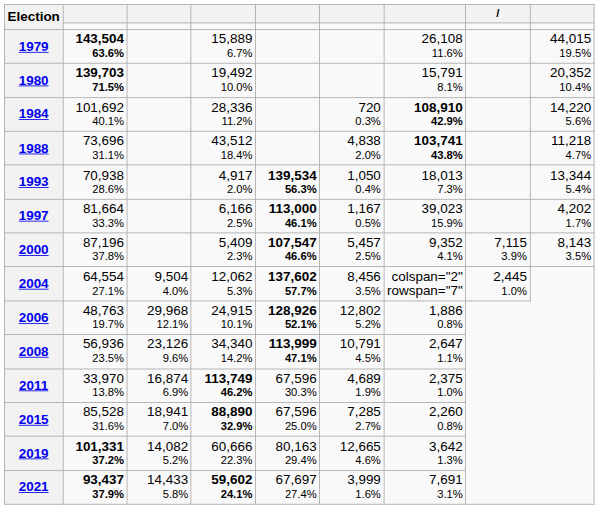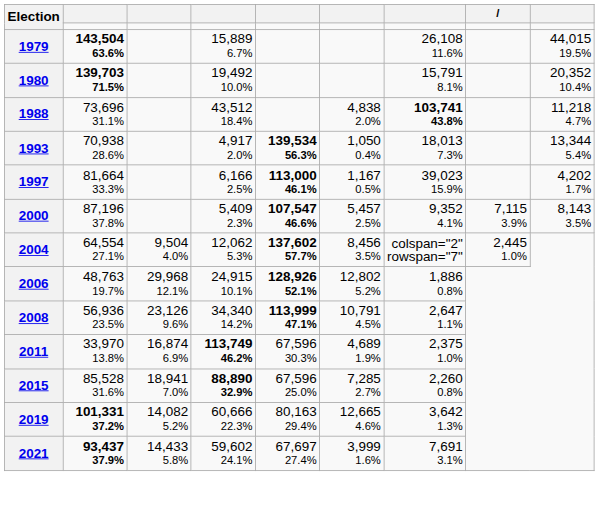- row: (34, 114)
(232, 486) bold -> (232, 453) normal
